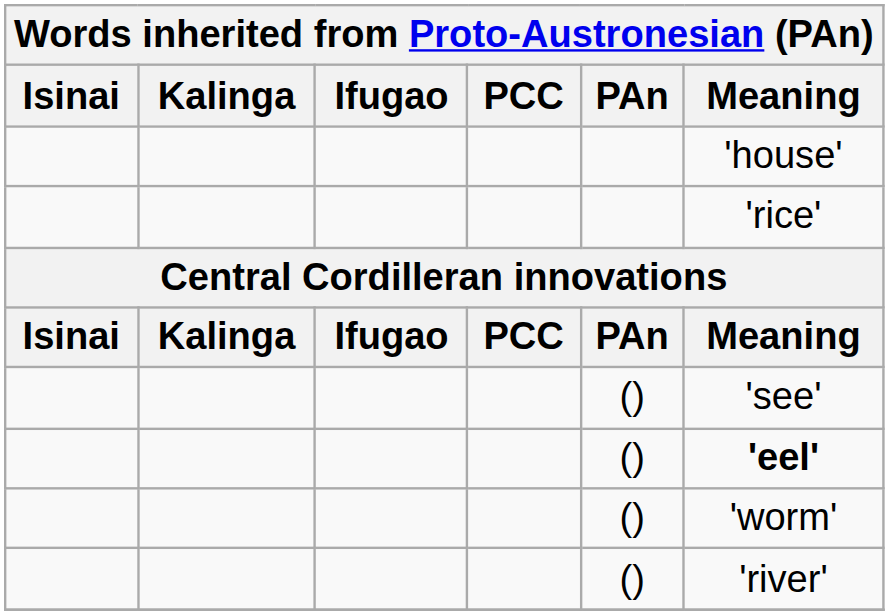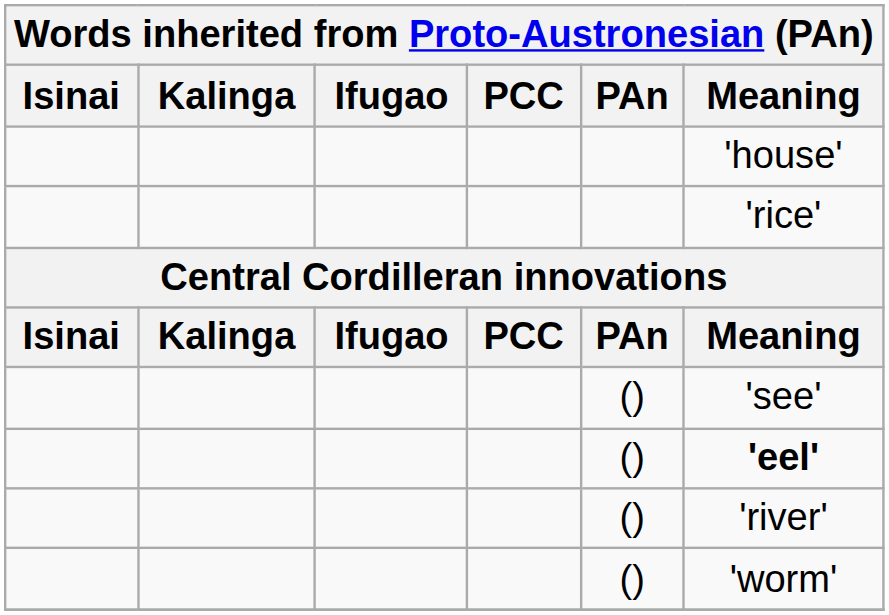(783, 517) 'worm' -> (783, 517) 'river'
(783, 578) 'river' -> (783, 578) 'worm'
